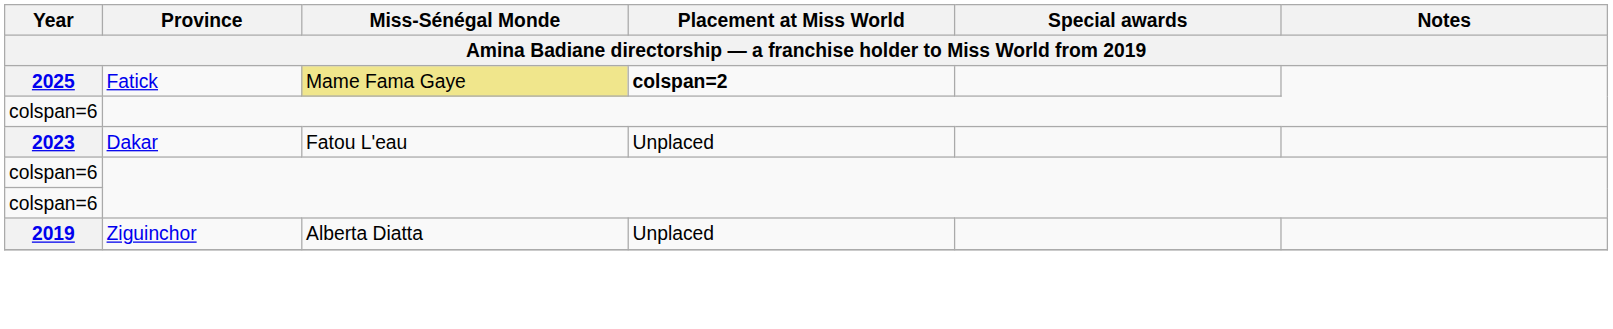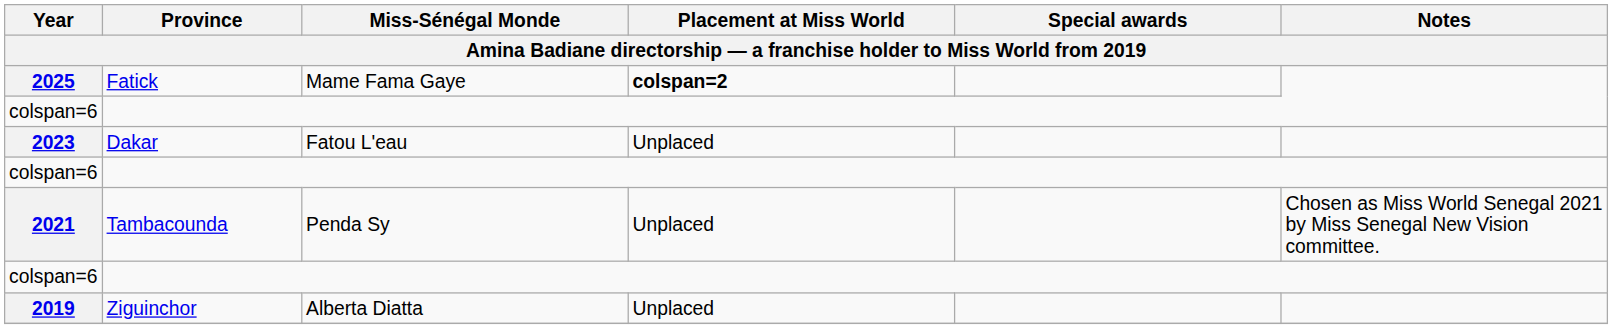(386, 81) khaki background -> (386, 81) no background
+ row: (53, 225)
